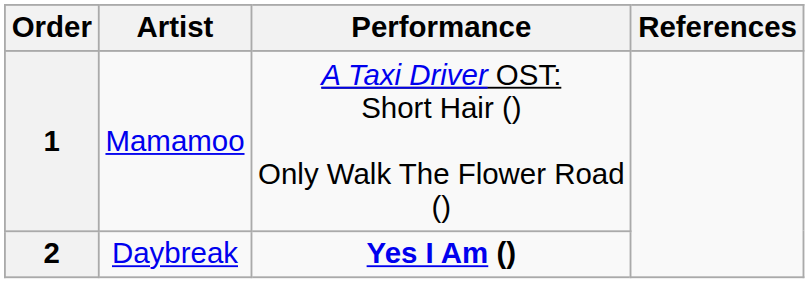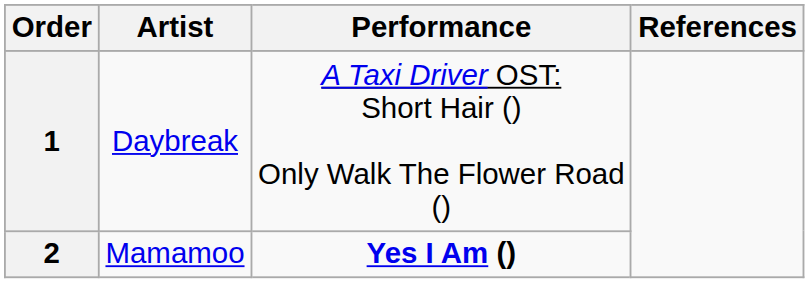(175, 140) Mamamoo -> (175, 140) Daybreak
(175, 253) Daybreak -> (175, 253) Mamamoo
